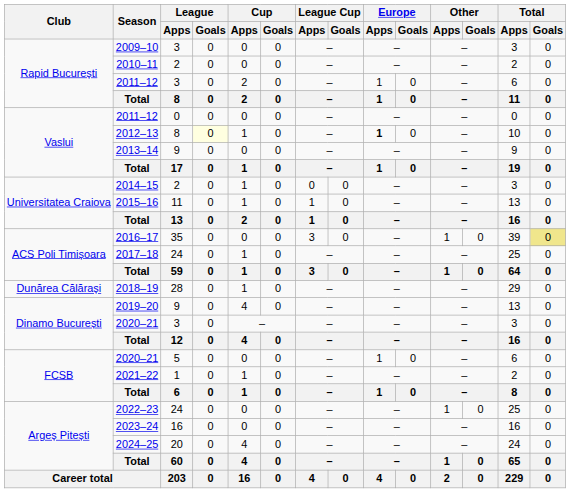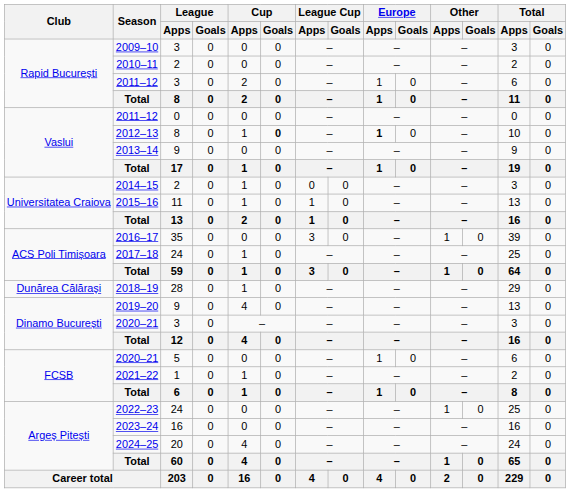(211, 133) lightyellow background -> (211, 133) no background
(278, 133) normal -> (278, 133) bold
(548, 237) khaki background -> (548, 237) no background
